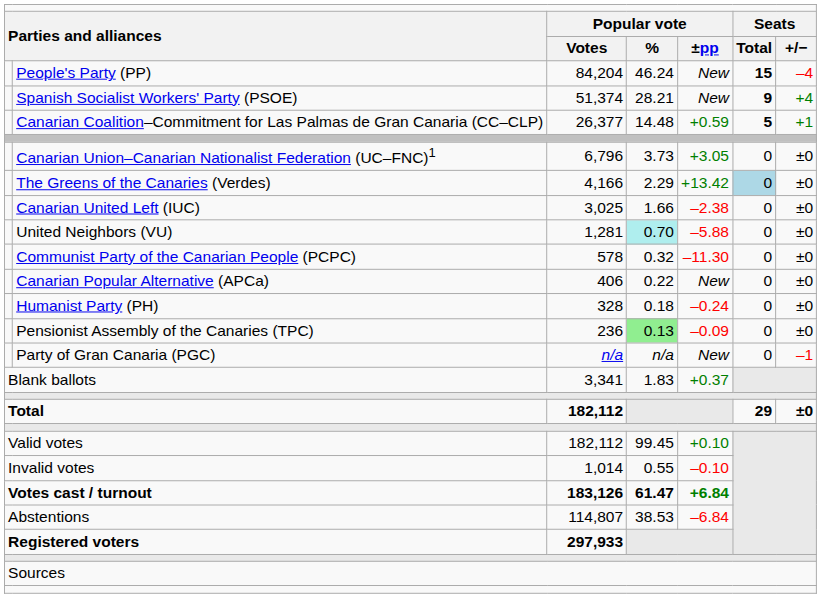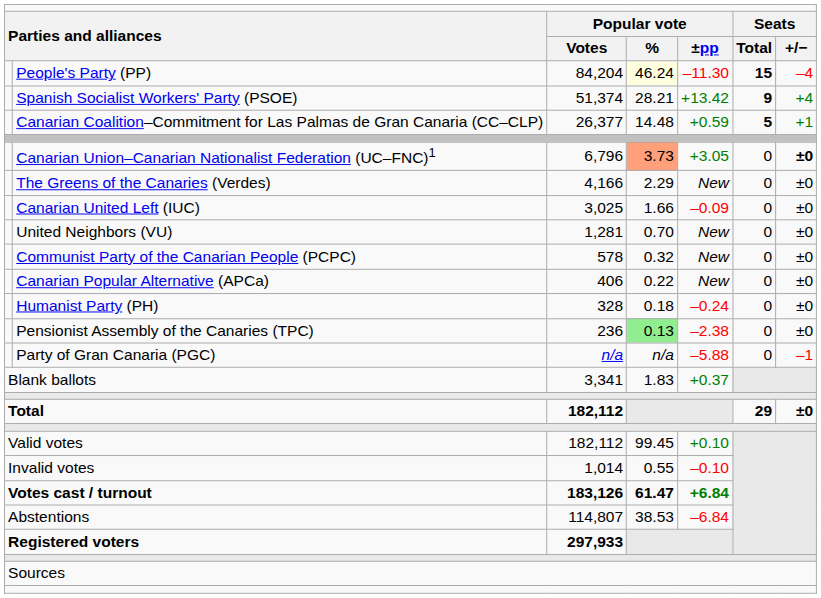(655, 73) no background -> (655, 73) lightyellow background
(713, 73) New -> (706, 73) –11.30
(713, 97) New -> (705, 97) +13.42
(659, 156) no background -> (659, 156) lightsalmon background
(805, 156) normal -> (805, 156) bold
(705, 182) +13.42 -> (713, 182) New
(768, 182) lightblue background -> (768, 182) no background
(710, 207) –2.38 -> (710, 207) –0.09
(659, 232) paleturquoise background -> (659, 232) no background
(710, 232) –5.88 -> (713, 232) New
(706, 256) –11.30 -> (713, 256) New
(710, 330) –0.09 -> (710, 330) –2.38
(713, 355) New -> (710, 355) –5.88
